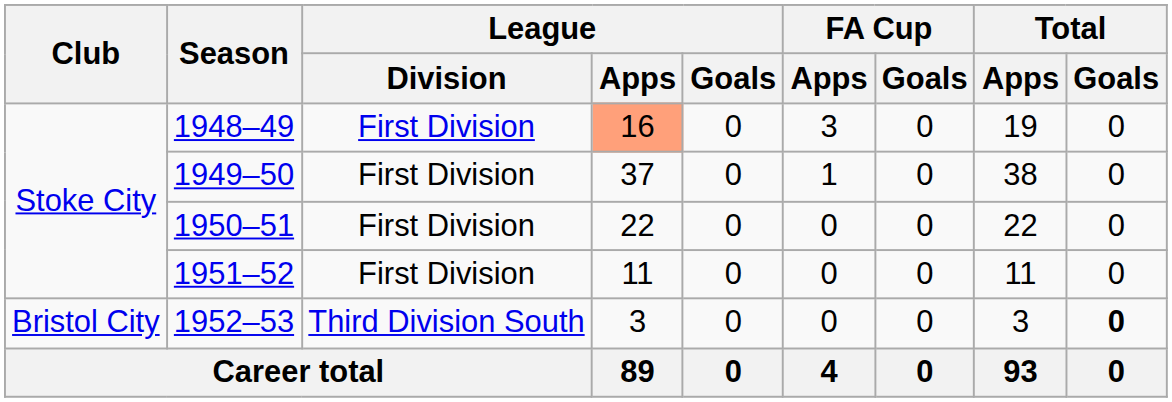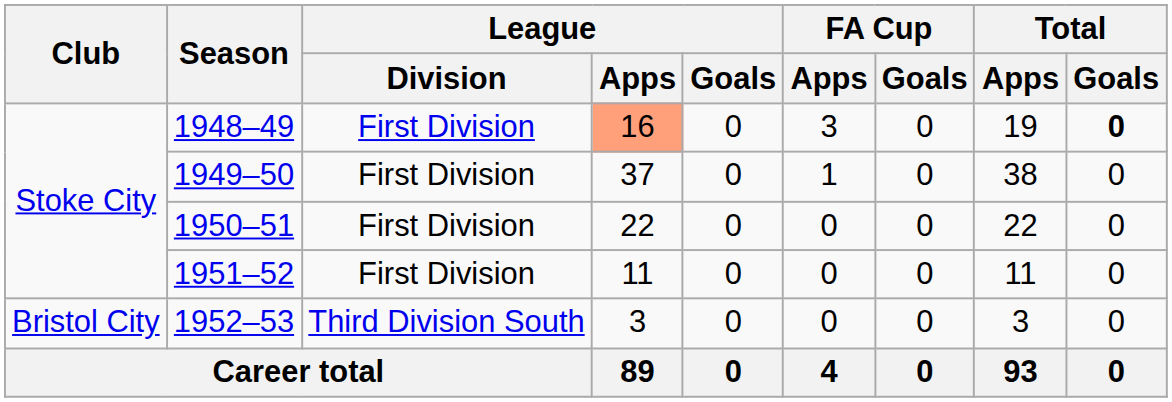(1116, 126) normal -> (1116, 126) bold
(1116, 322) bold -> (1116, 322) normal
